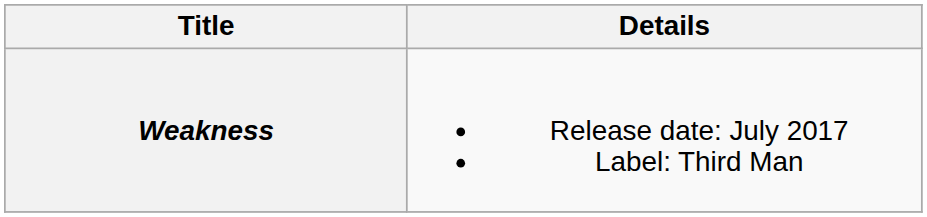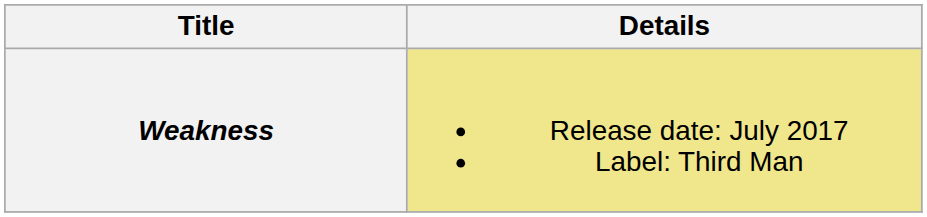(664, 146) no background -> (664, 146) khaki background
